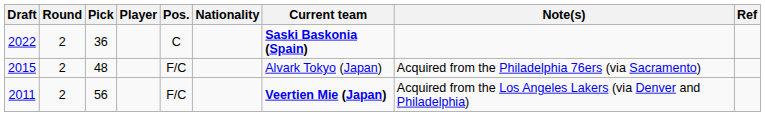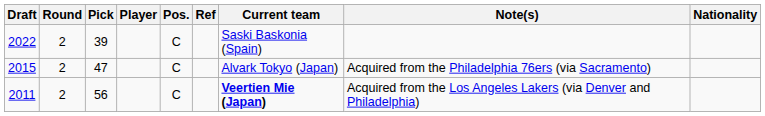columns swapped: (227, 15) <-> (747, 15)
(101, 41) 36 -> (101, 41) 39
(311, 41) bold -> (264, 41) normal
(101, 68) 48 -> (101, 68) 47
(176, 68) F/C -> (176, 68) C
(176, 95) F/C -> (176, 95) C
